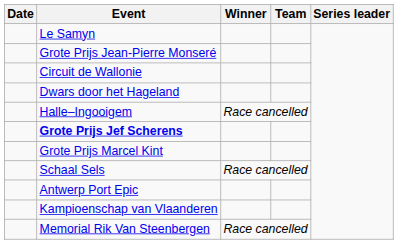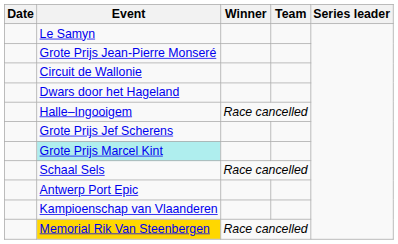(111, 131) bold -> (106, 131) normal
(101, 151) no background -> (101, 151) paleturquoise background
(125, 229) no background -> (125, 229) gold background
